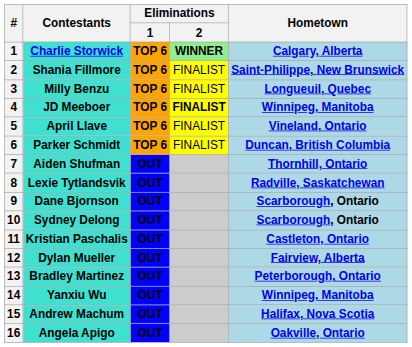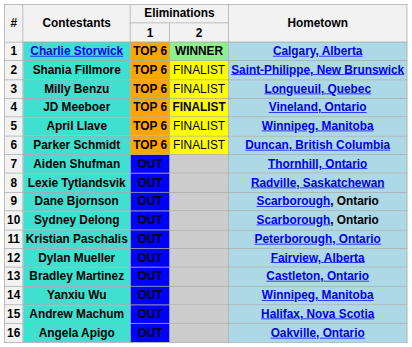(318, 107) Winnipeg, Manitoba -> (318, 107) Vineland, Ontario
(318, 126) Vineland, Ontario -> (318, 126) Winnipeg, Manitoba
(318, 239) Castleton, Ontario -> (318, 239) Peterborough, Ontario
(318, 276) Peterborough, Ontario -> (318, 276) Castleton, Ontario
